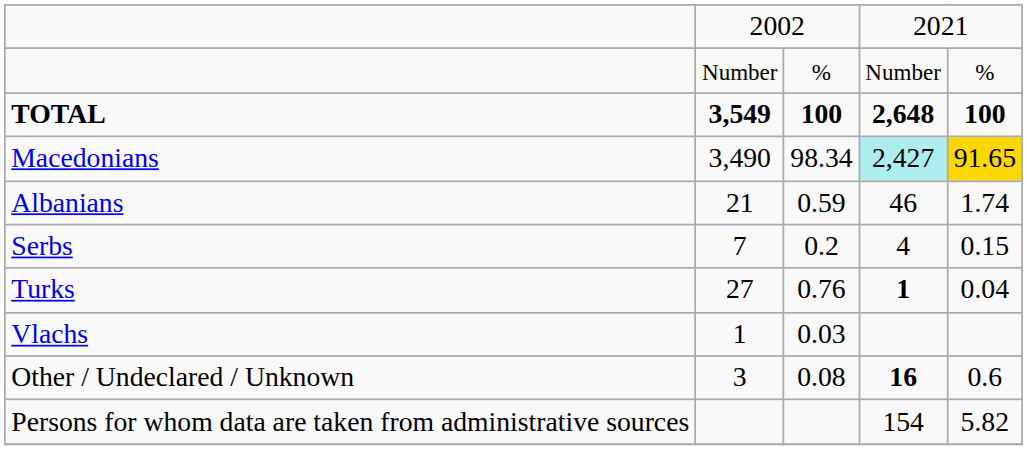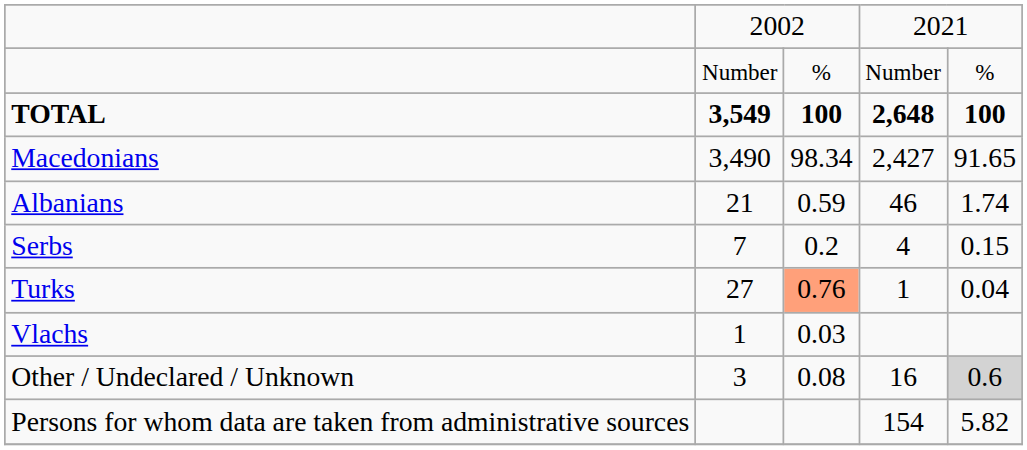(903, 158) paleturquoise background -> (903, 158) no background
(985, 158) gold background -> (985, 158) no background
(821, 289) no background -> (821, 289) lightsalmon background
(903, 289) bold -> (903, 289) normal
(903, 377) bold -> (903, 377) normal
(985, 377) no background -> (985, 377) lightgrey background
